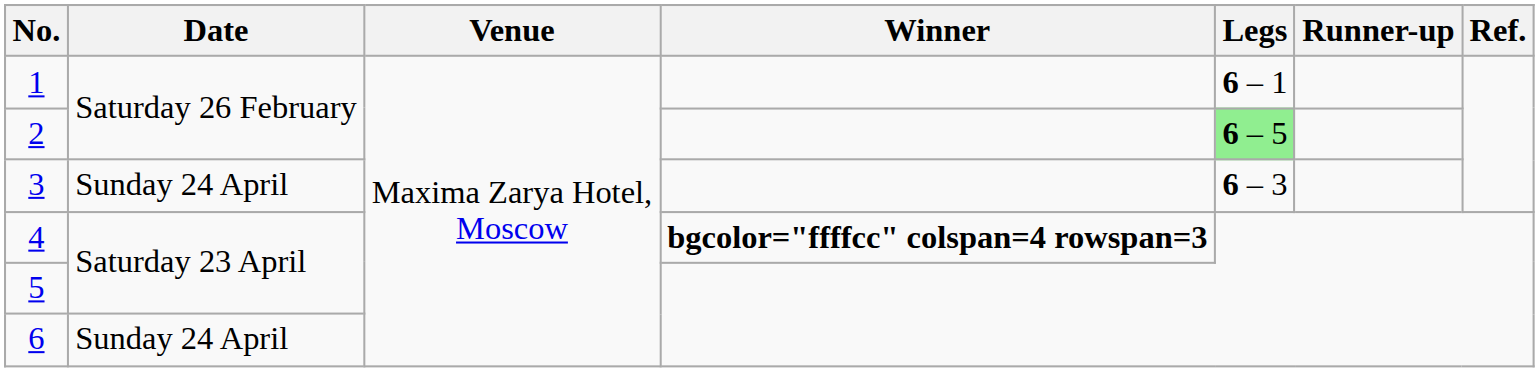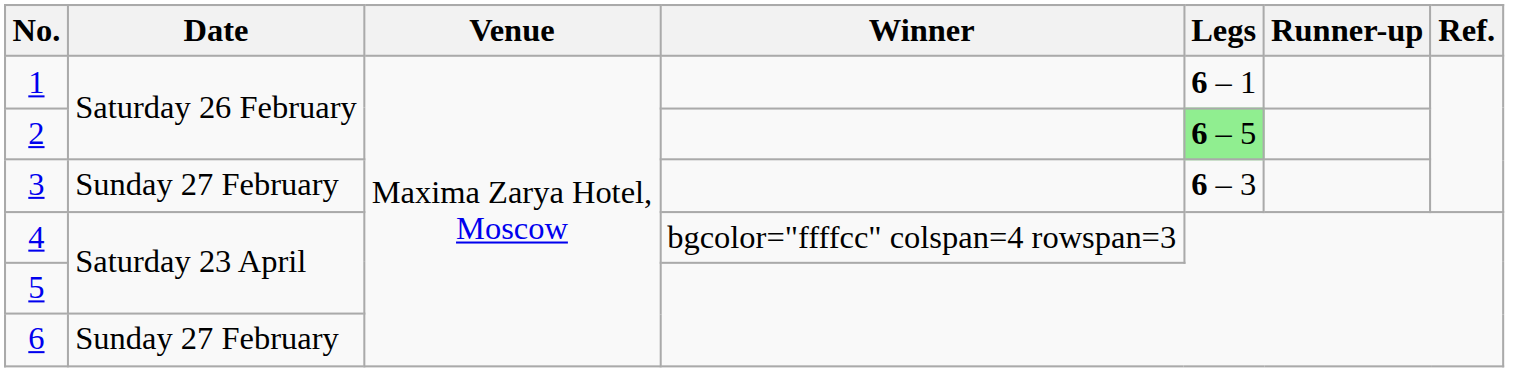(182, 184) Sunday 24 April -> (207, 184) Sunday 27 February
(937, 236) bold -> (922, 236) normal
(182, 339) Sunday 24 April -> (207, 339) Sunday 27 February
